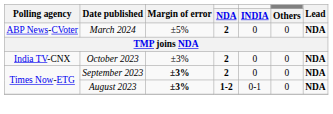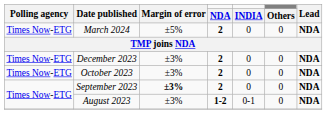(42, 30) ABP News-CVoter -> (39, 30) Times Now-ETG
+ row: (107, 59)
(42, 59) India TV-CNX -> (39, 73) Times Now-ETG
(180, 87) bold -> (174, 102) normal
